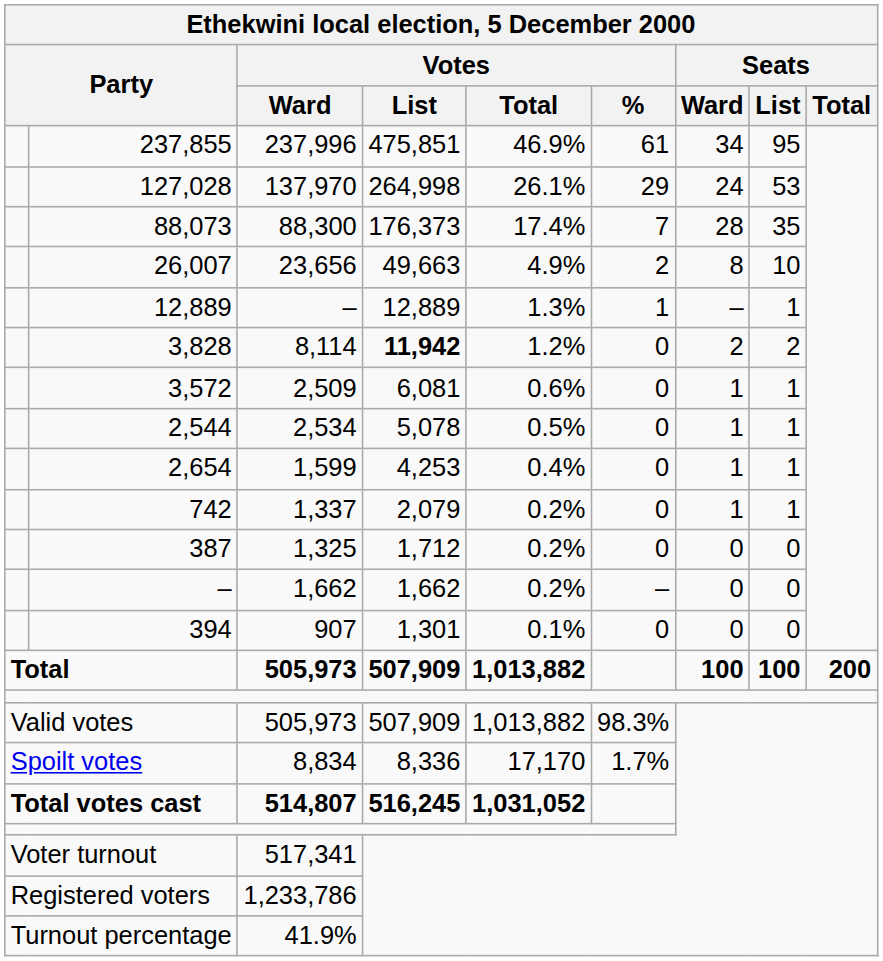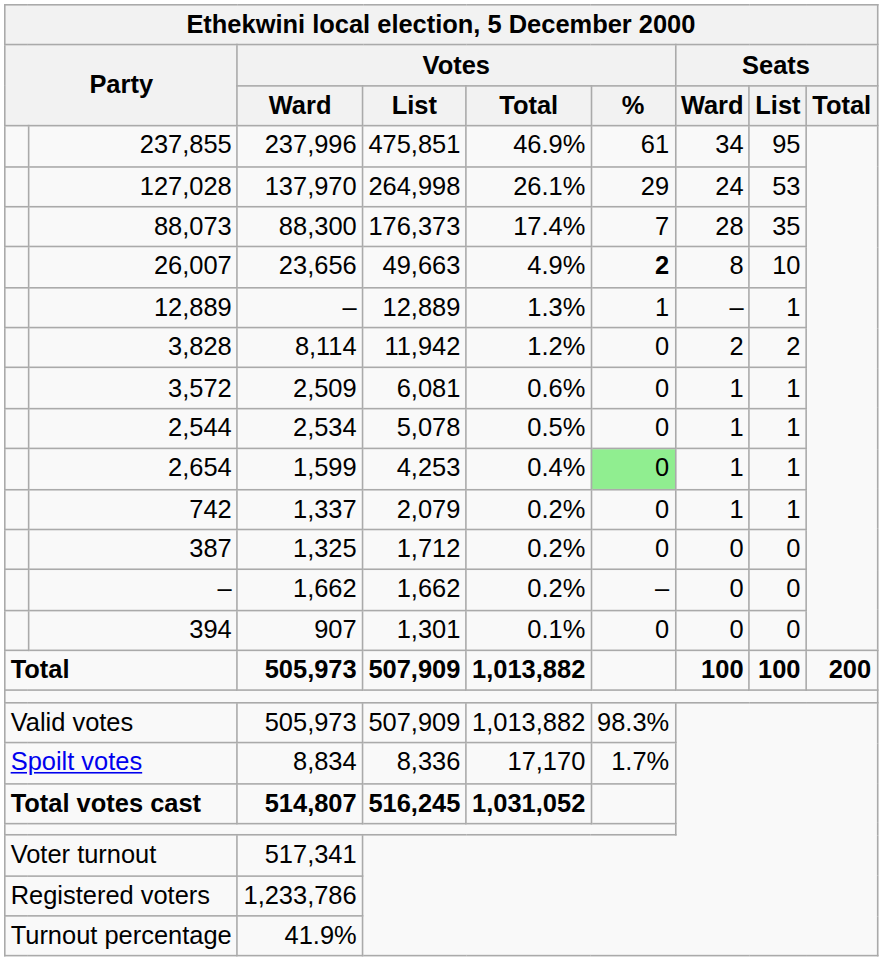(662, 266) normal -> (662, 266) bold
(422, 347) bold -> (422, 347) normal
(662, 468) no background -> (662, 468) lightgreen background
